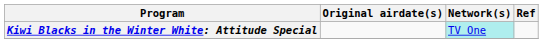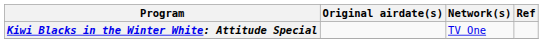(467, 30) paleturquoise background -> (467, 30) no background
